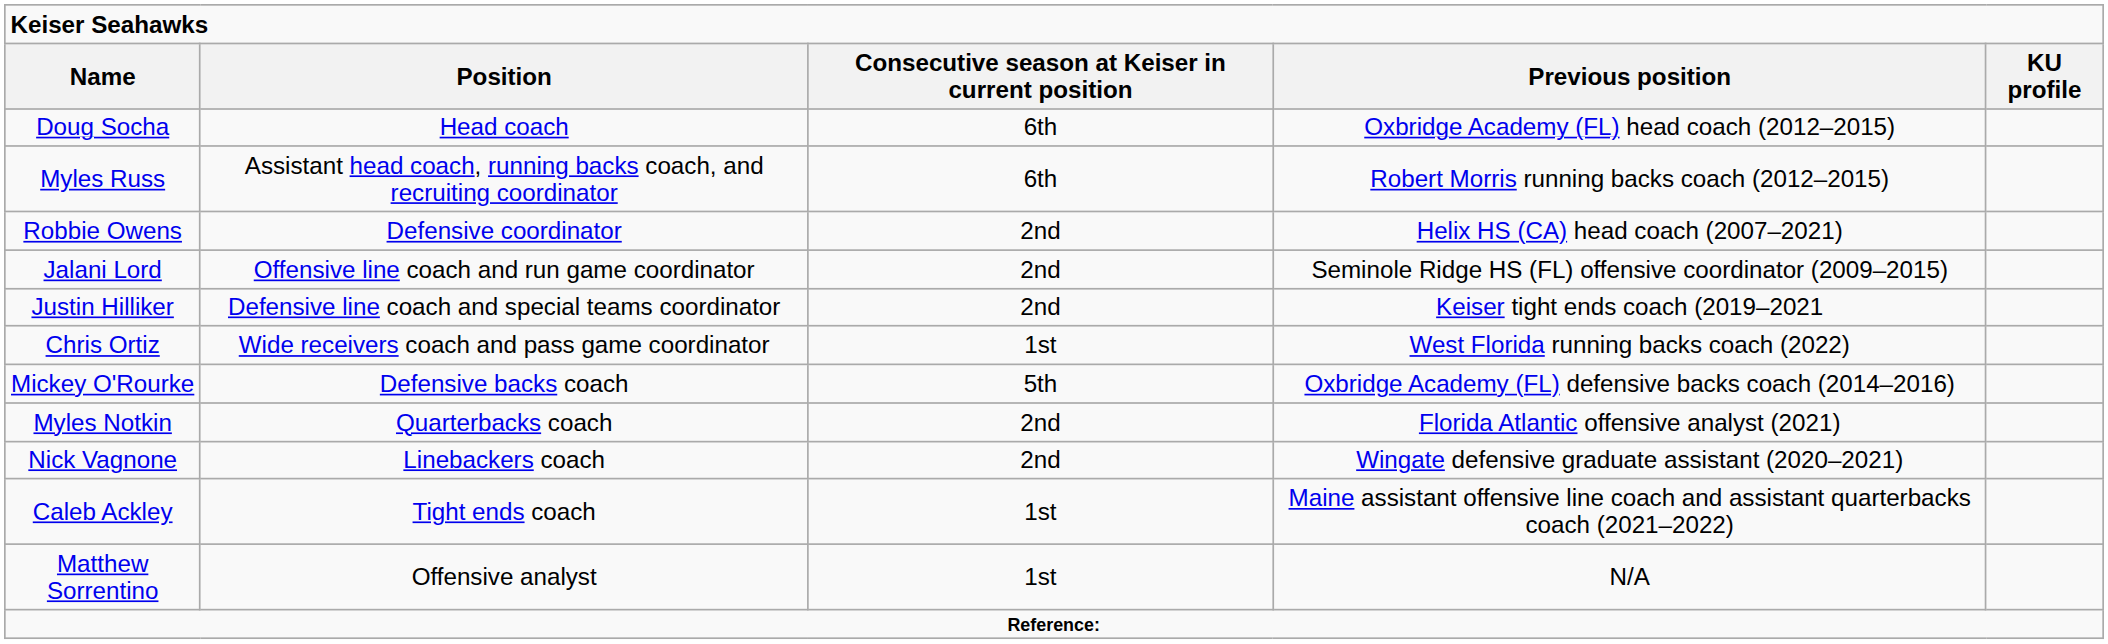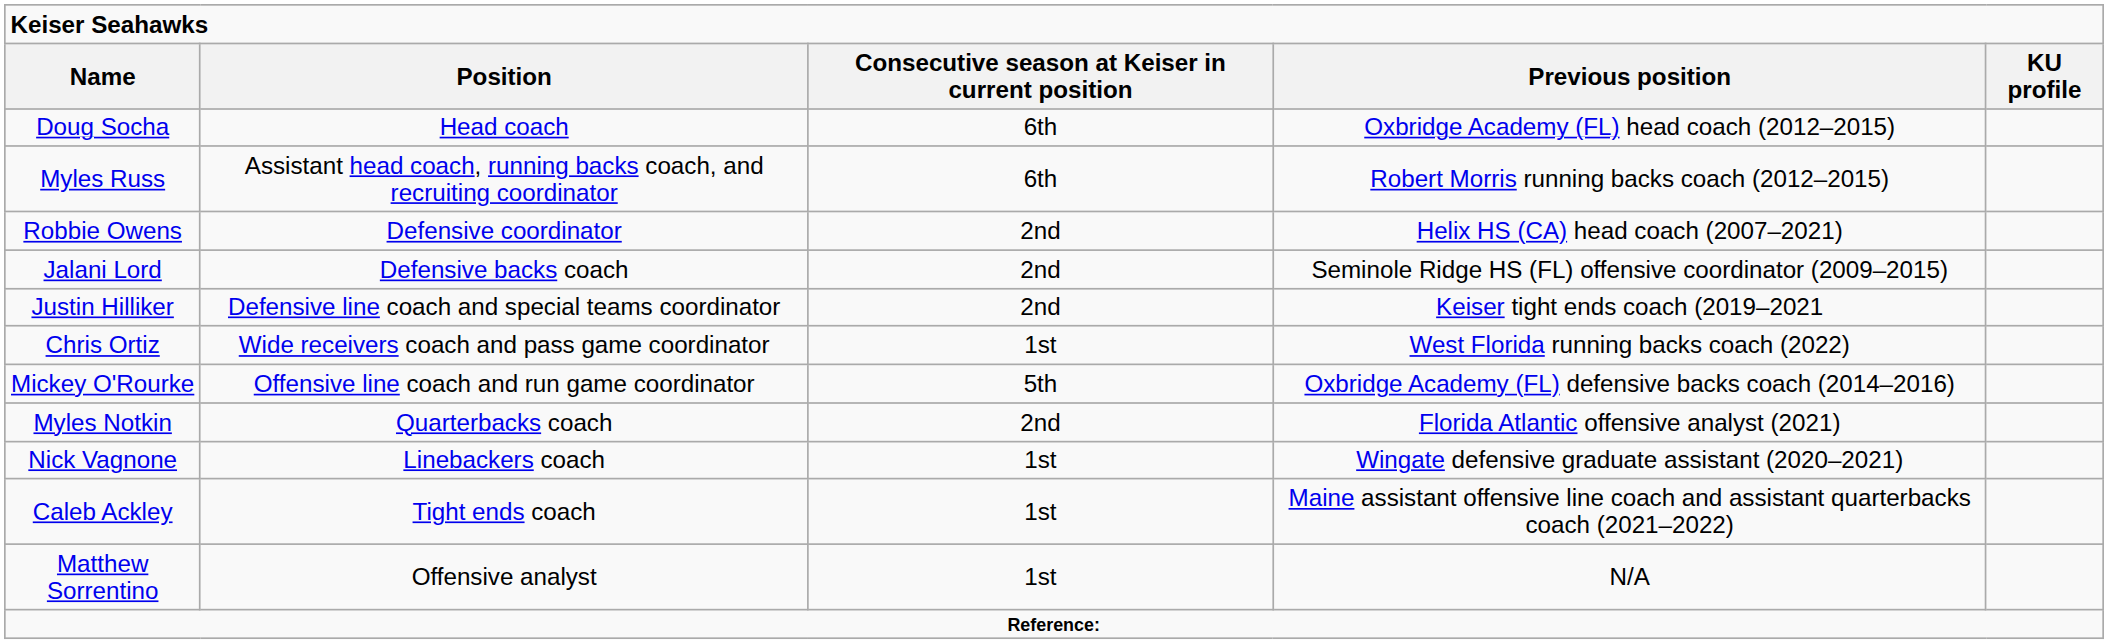(504, 269) Offensive line coach and run game coordinator -> (504, 269) Defensive backs coach
(504, 384) Defensive backs coach -> (504, 384) Offensive line coach and run game coordinator
(1040, 460) 2nd -> (1040, 460) 1st
